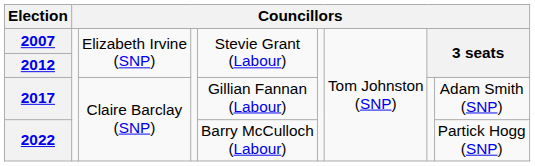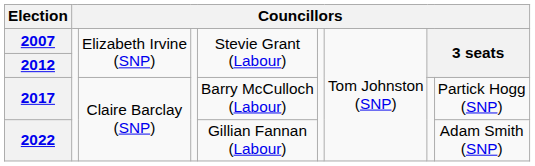(257, 98) Gillian Fannan (Labour) -> (257, 98) Barry McCulloch (Labour)
(482, 98) Adam Smith (SNP) -> (482, 98) Partick Hogg (SNP)
(257, 140) Barry McCulloch (Labour) -> (257, 140) Gillian Fannan (Labour)
(482, 140) Partick Hogg (SNP) -> (482, 140) Adam Smith (SNP)
